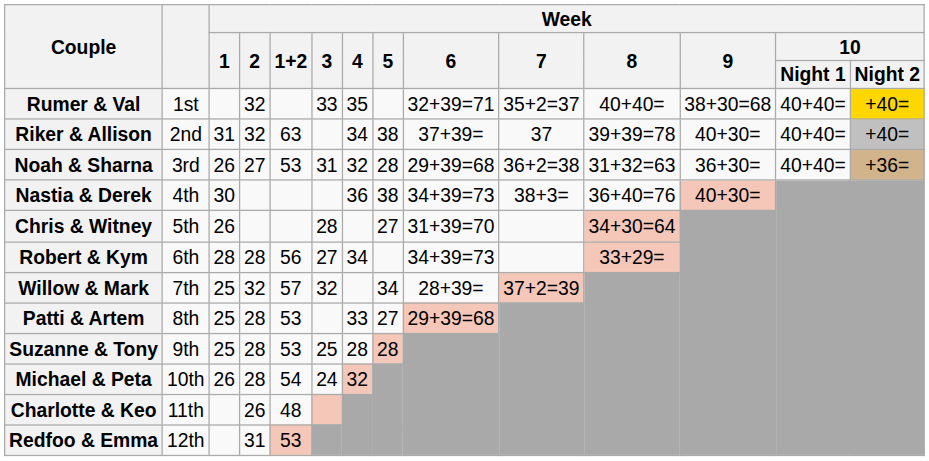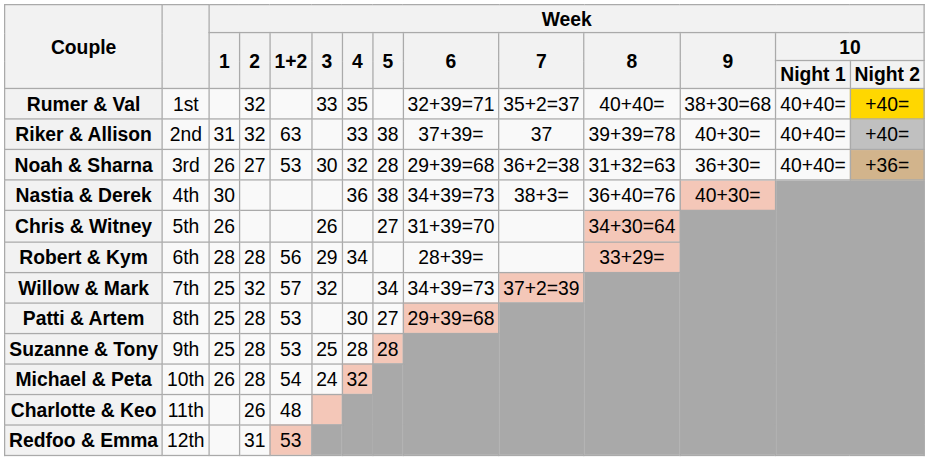(357, 135) 34 -> (357, 135) 33
(327, 165) 31 -> (327, 165) 30
(327, 226) 28 -> (327, 226) 26
(327, 257) 27 -> (327, 257) 29
(451, 257) 34+39=73 -> (451, 257) 28+39=
(451, 288) 28+39= -> (451, 288) 34+39=73
(357, 318) 33 -> (357, 318) 30
